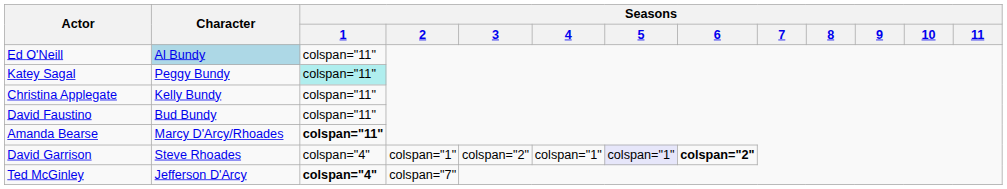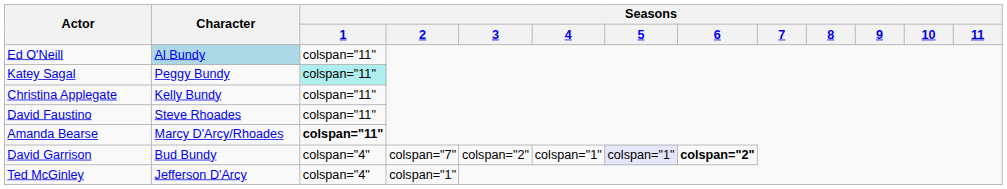(186, 114) Bud Bundy -> (198, 114) Steve Rhoades
(198, 154) Steve Rhoades -> (186, 154) Bud Bundy
(423, 154) colspan="1" -> (423, 154) colspan="7"
(340, 174) bold -> (336, 174) normal
(423, 174) colspan="7" -> (423, 174) colspan="1"
